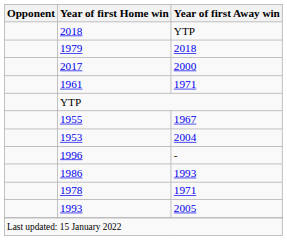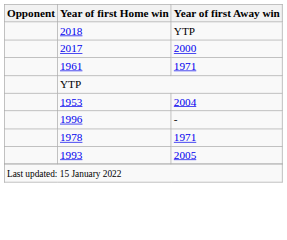- row: (71, 48)
- row: (71, 119)
- row: (71, 173)
